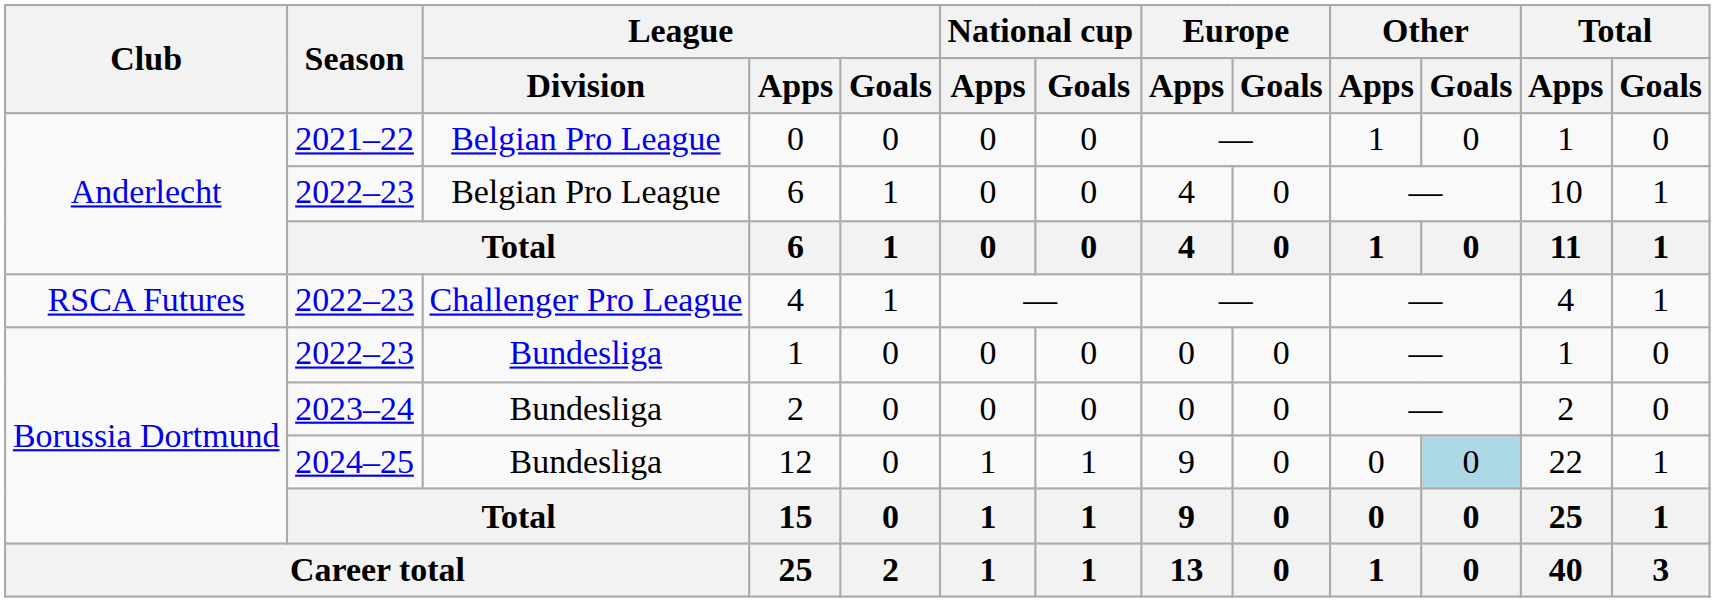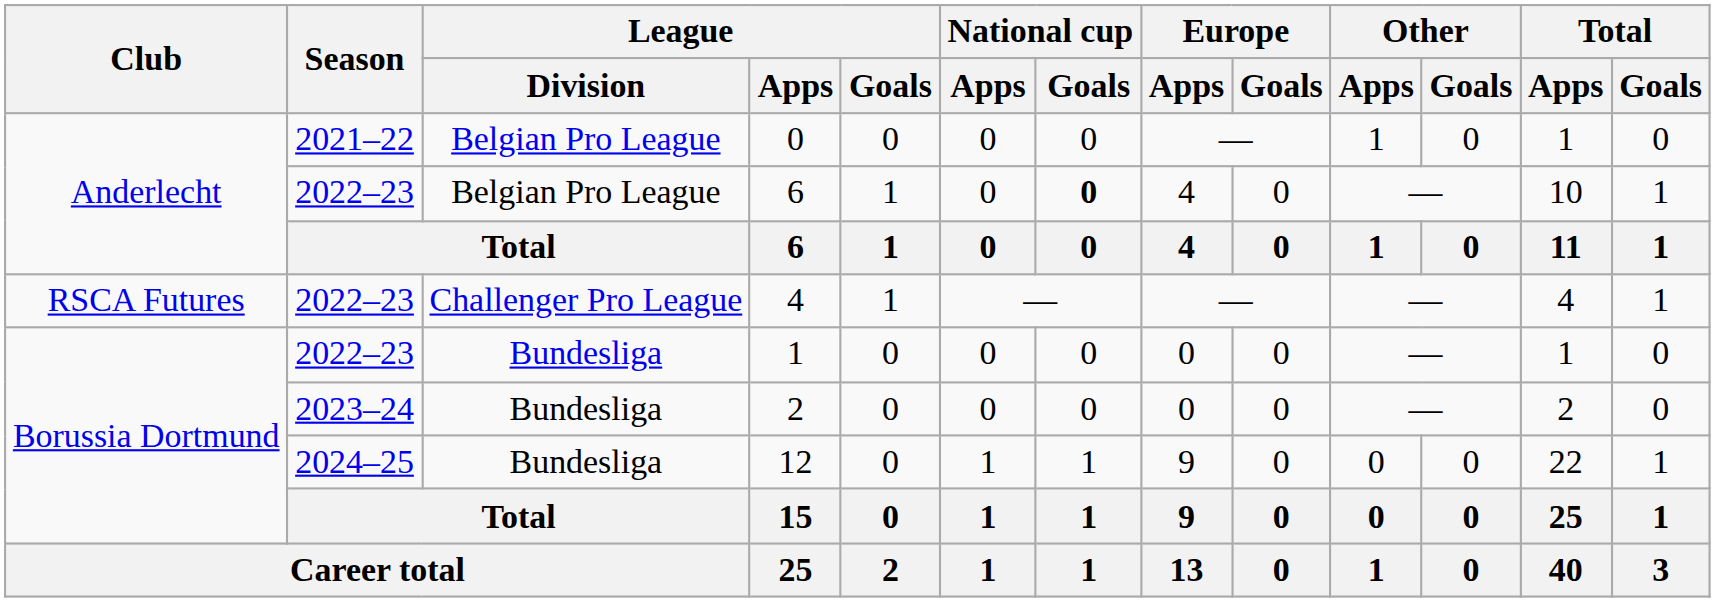(1089, 192) normal -> (1089, 192) bold
(1471, 461) lightblue background -> (1471, 461) no background
